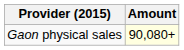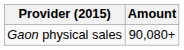(152, 34) lightyellow background -> (152, 34) no background
